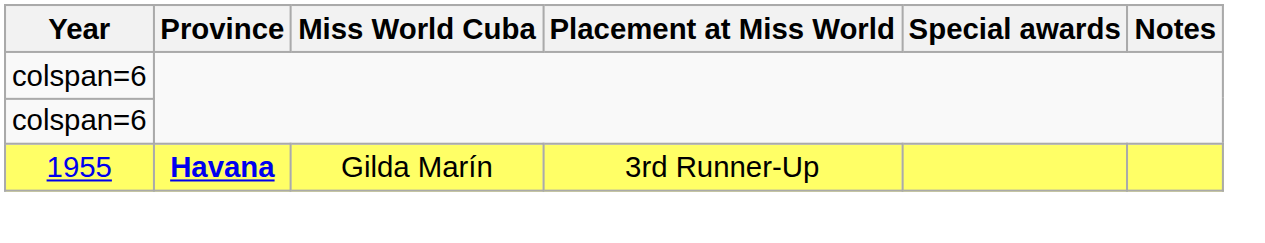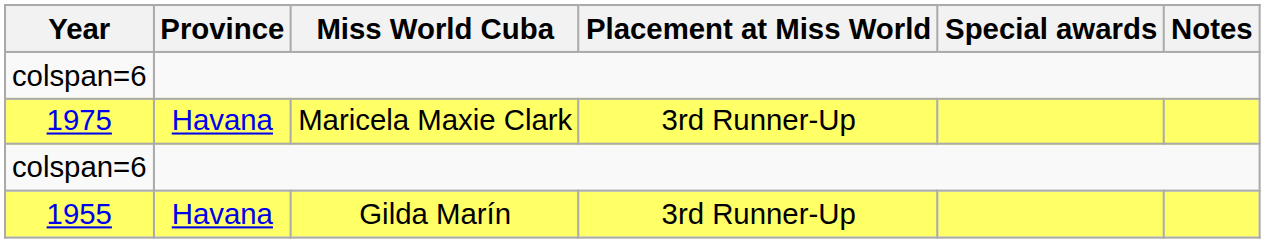+ row: (79, 121)
(222, 168) bold -> (222, 214) normal
